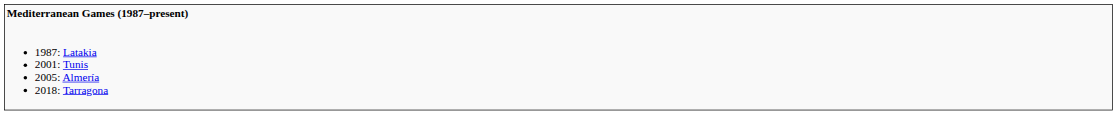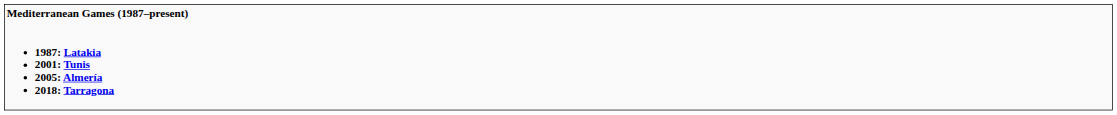(558, 71) normal -> (558, 71) bold
